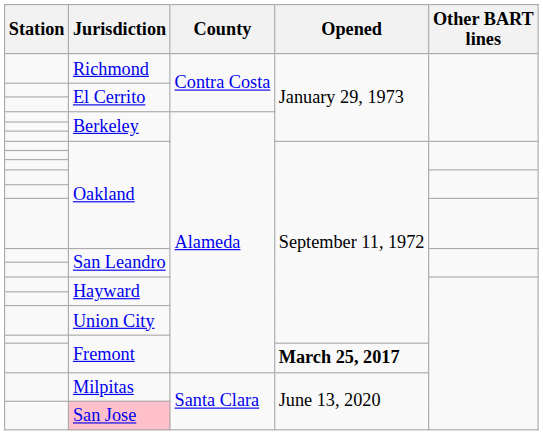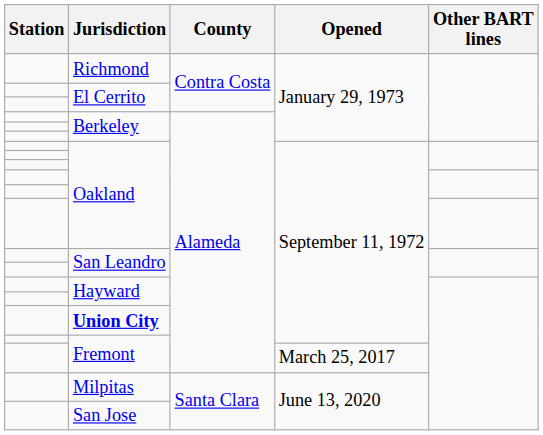(114, 320) normal -> (116, 320) bold
(339, 357) bold -> (337, 357) normal
(105, 415) pink background -> (105, 415) no background
